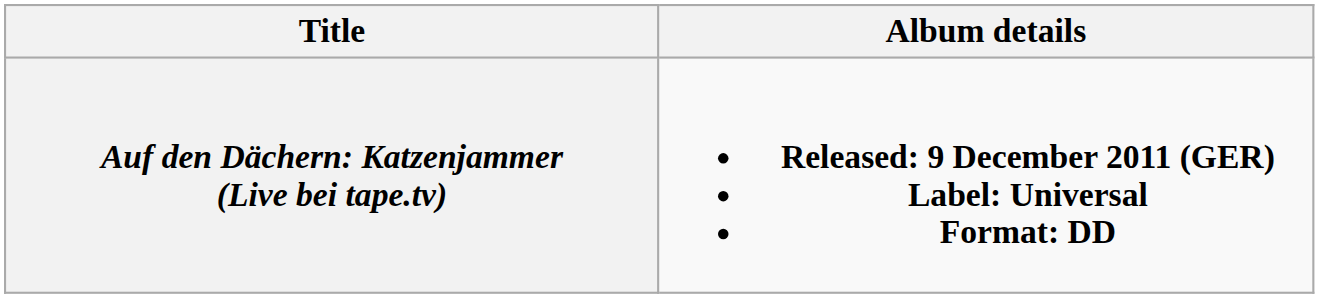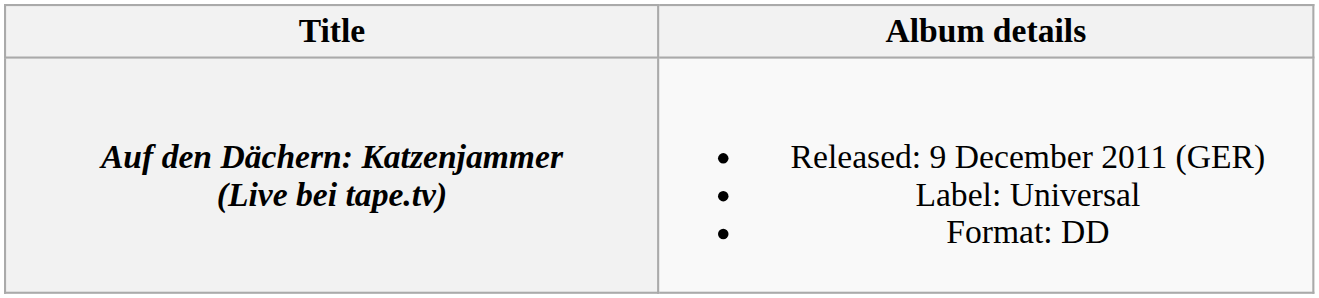(986, 194) bold -> (986, 194) normal
